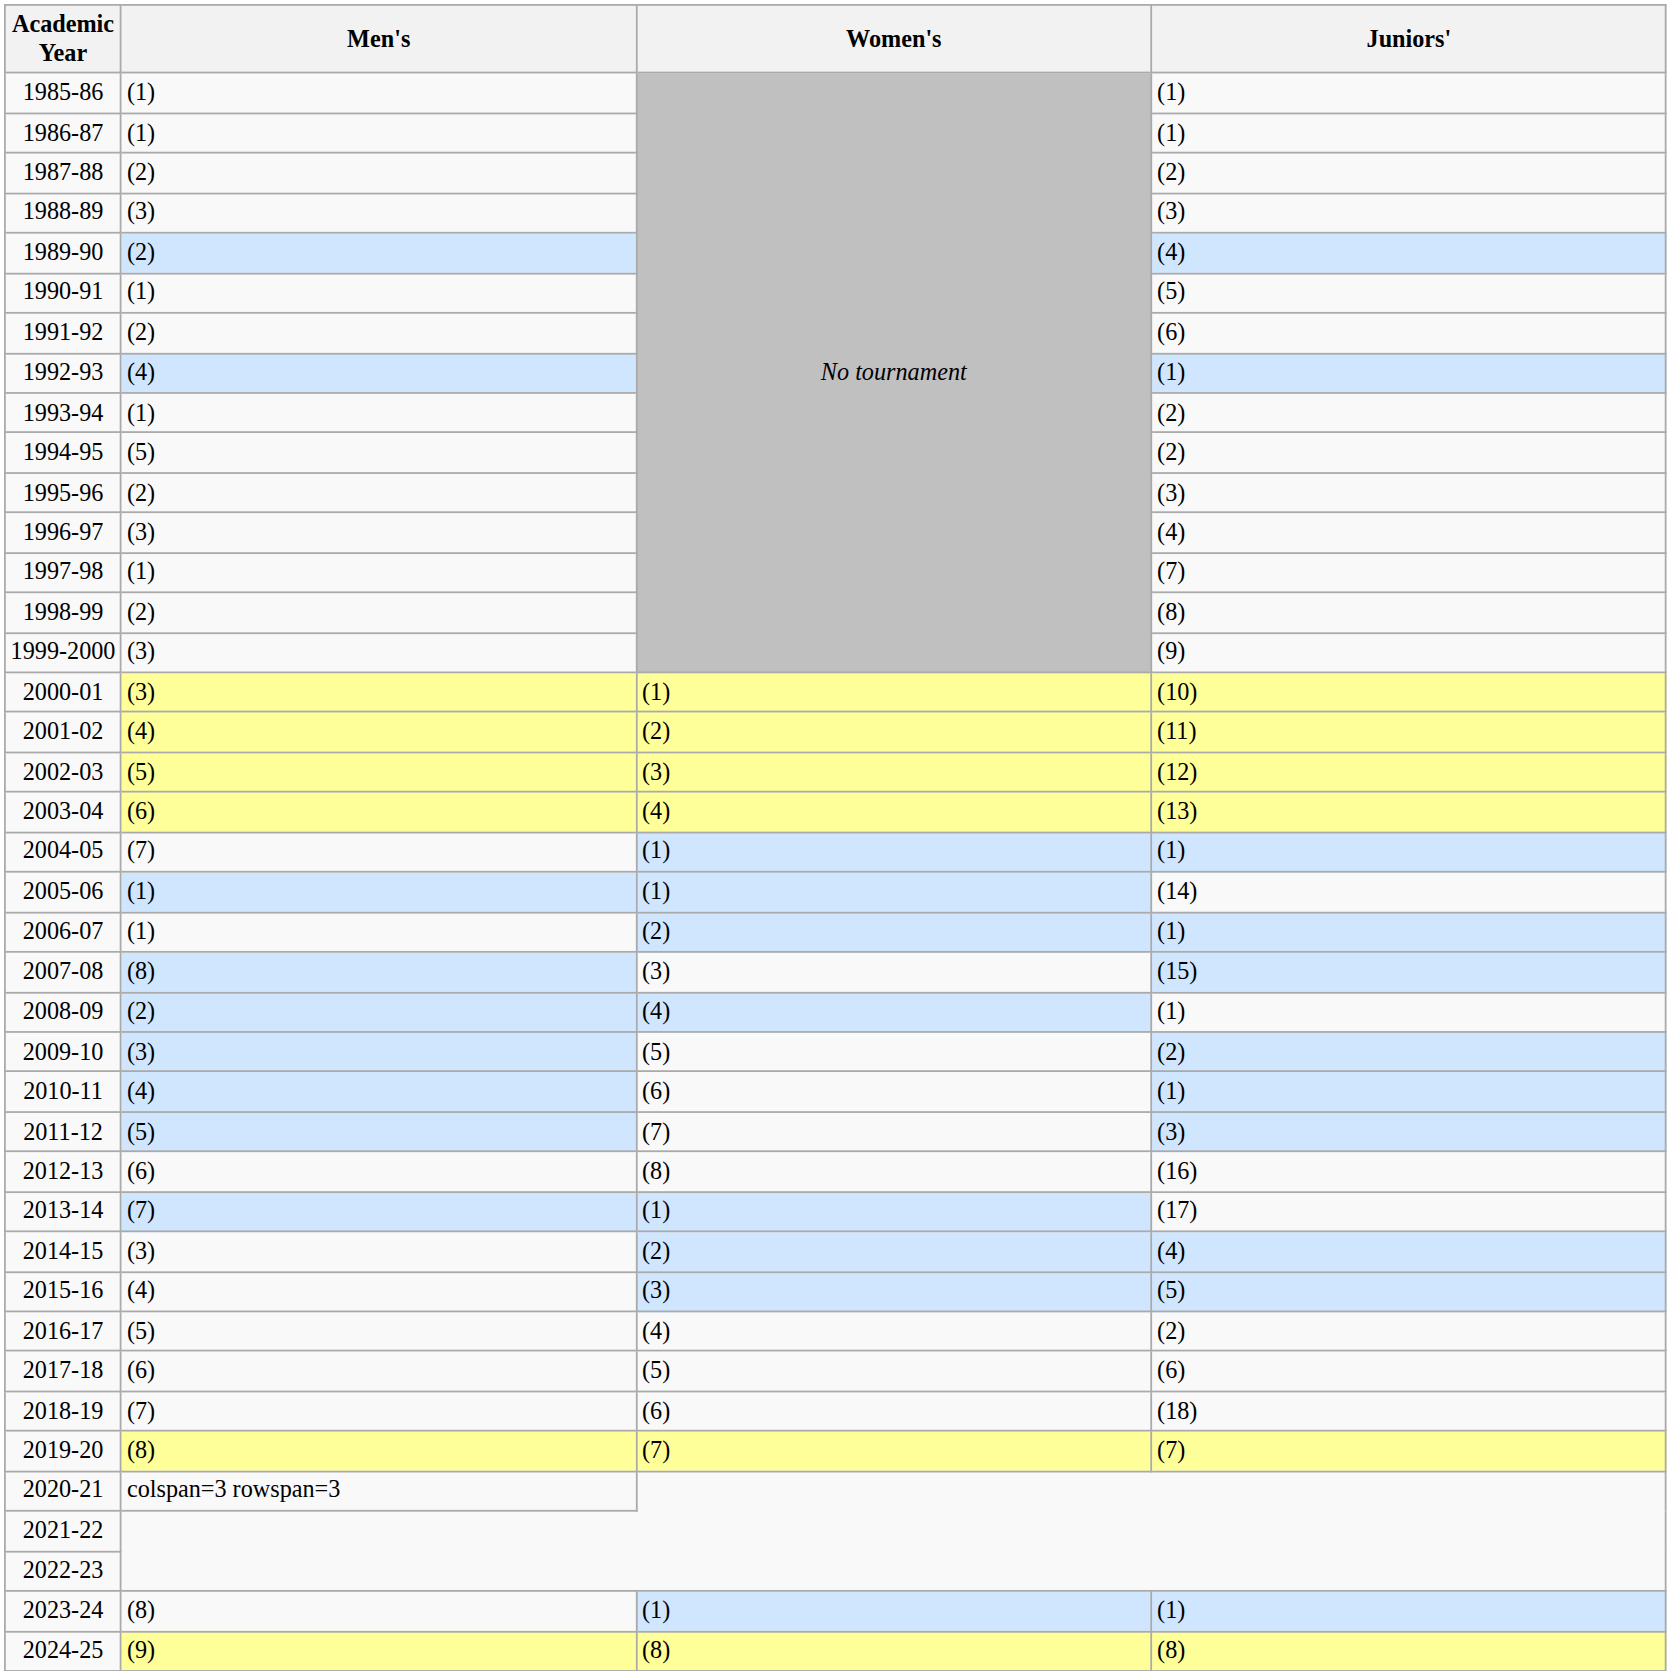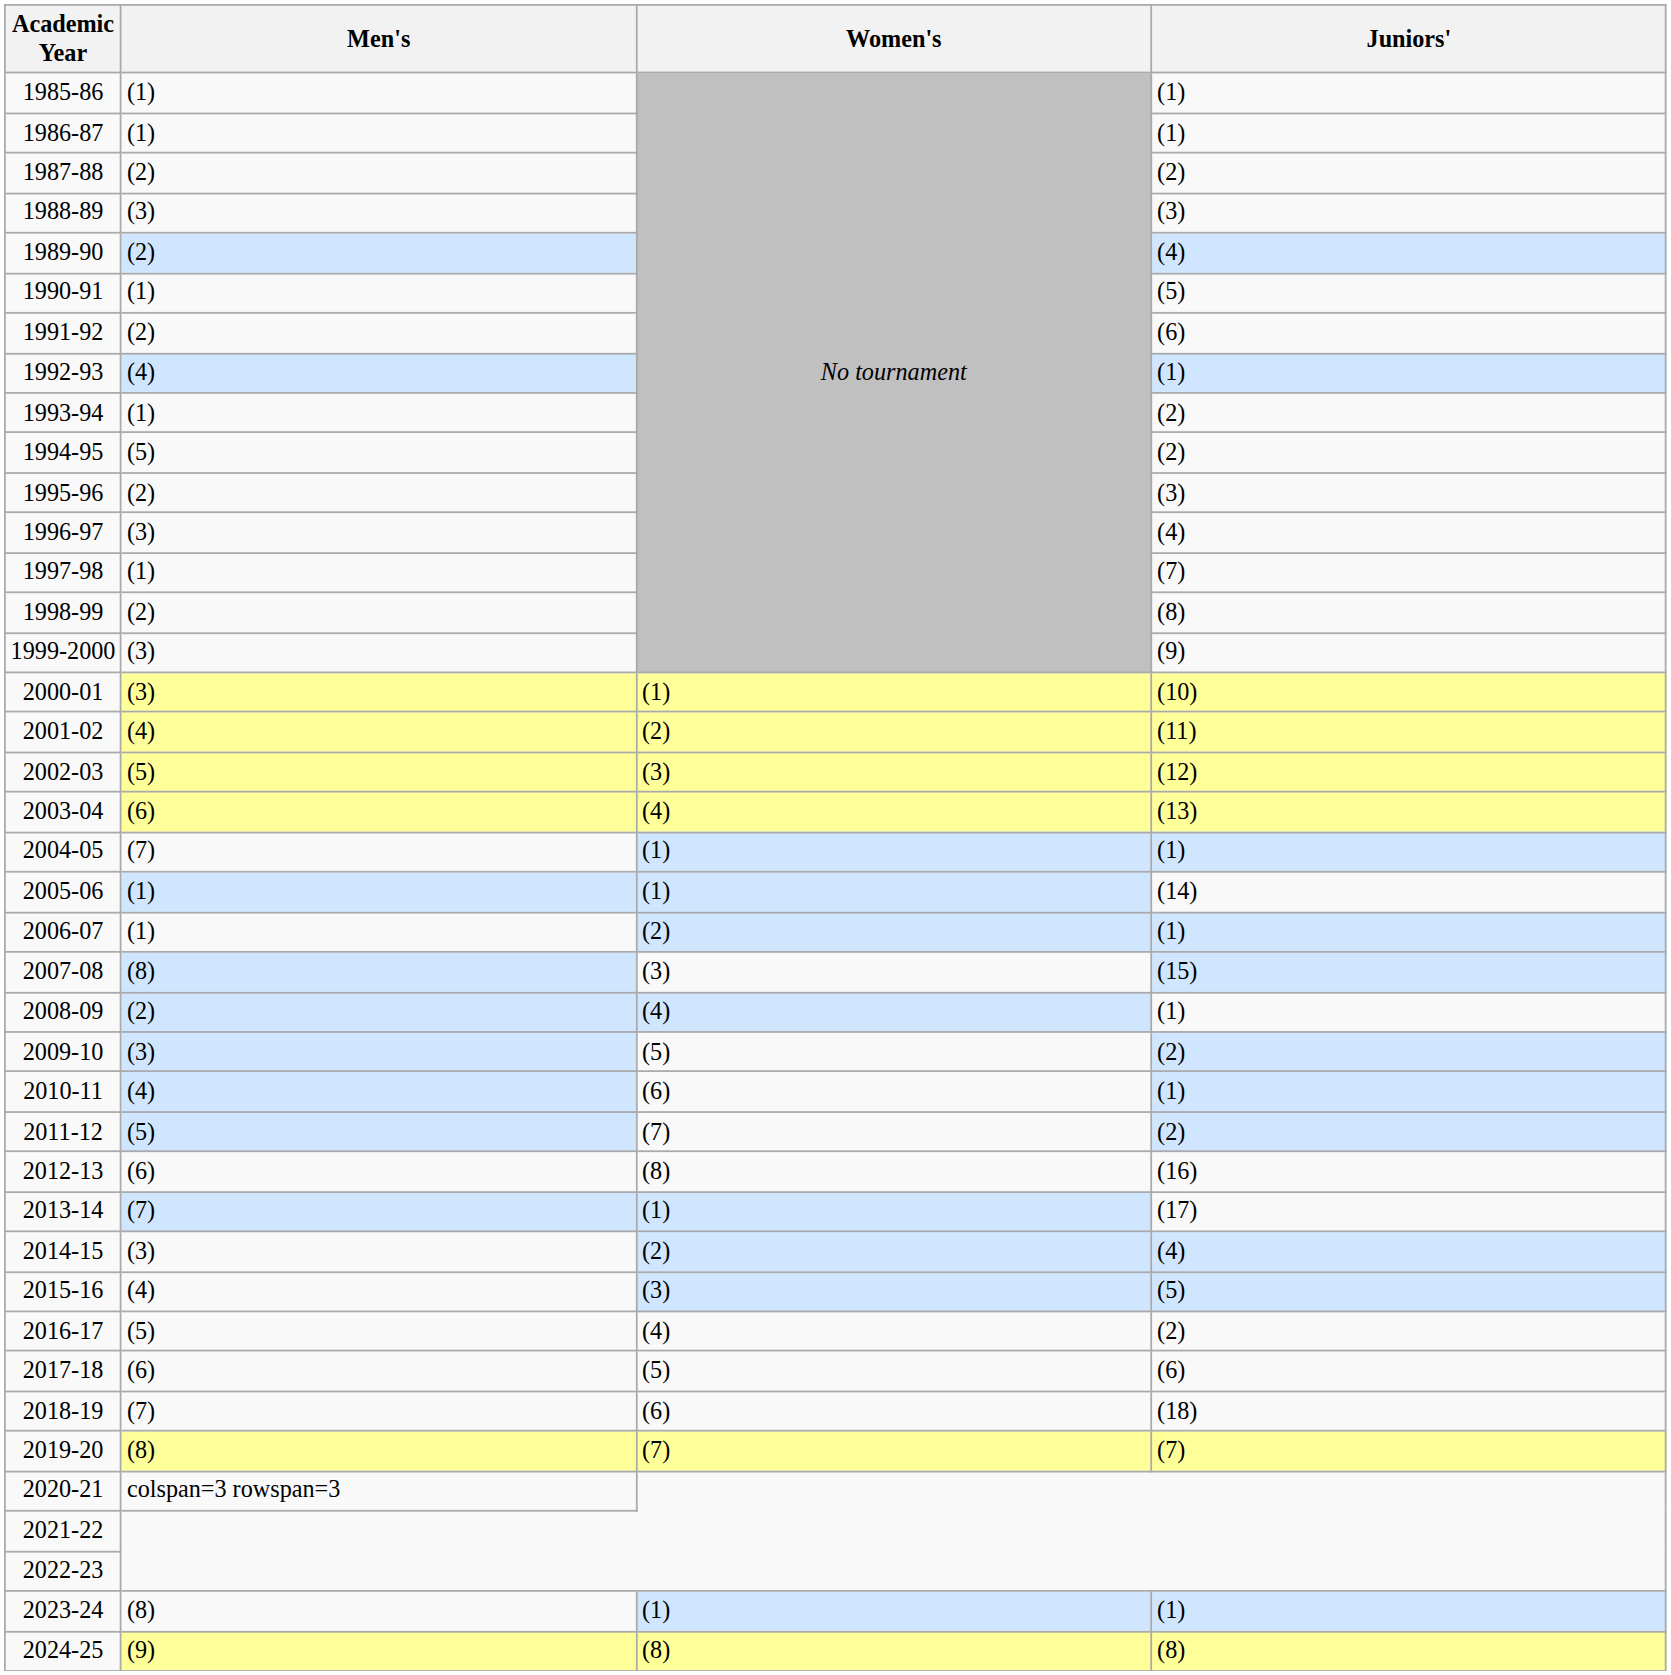(1171, 1130) (3) -> (1171, 1130) (2)
